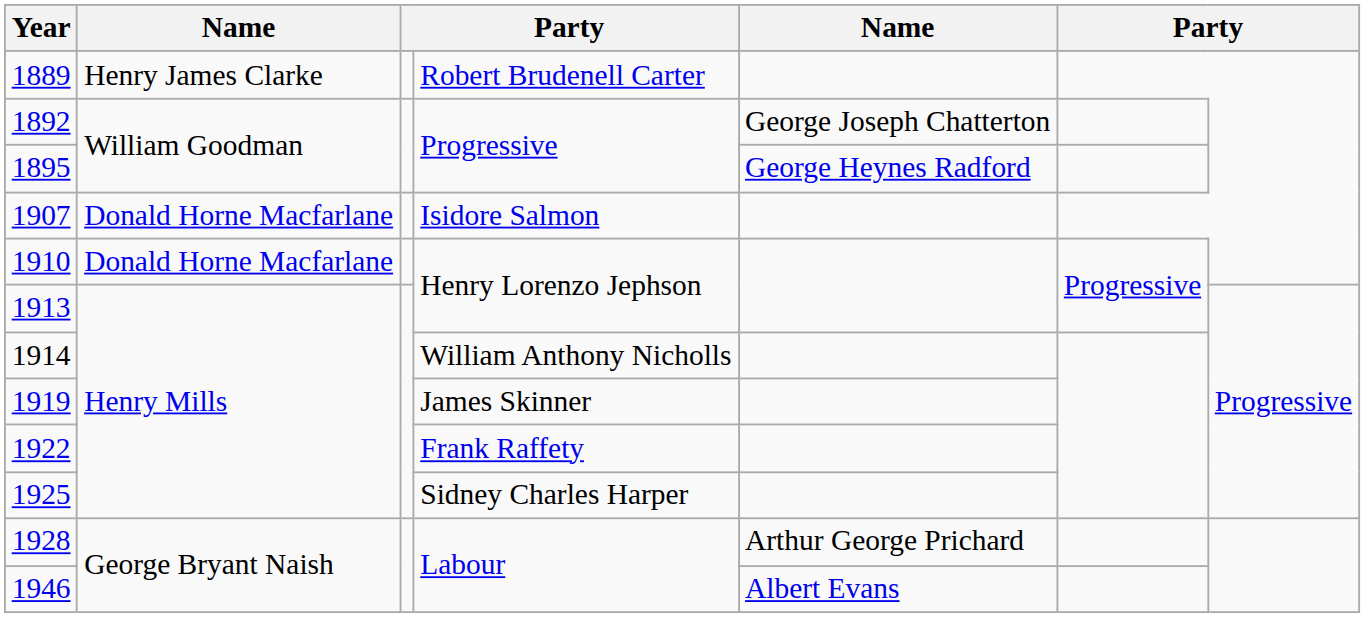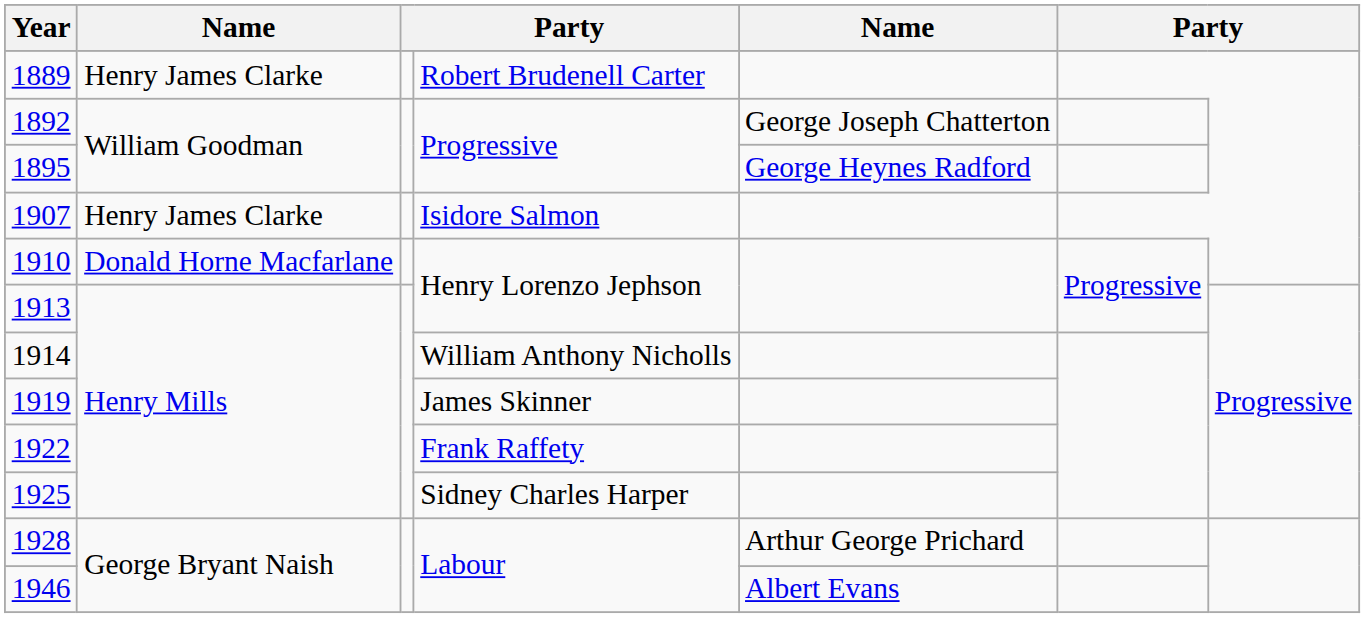(239, 214) Donald Horne Macfarlane -> (204, 214) Henry James Clarke
